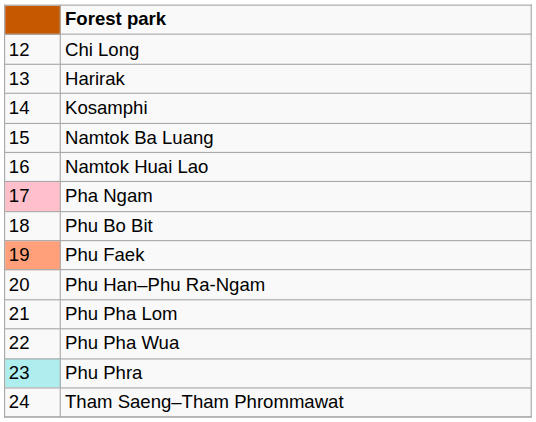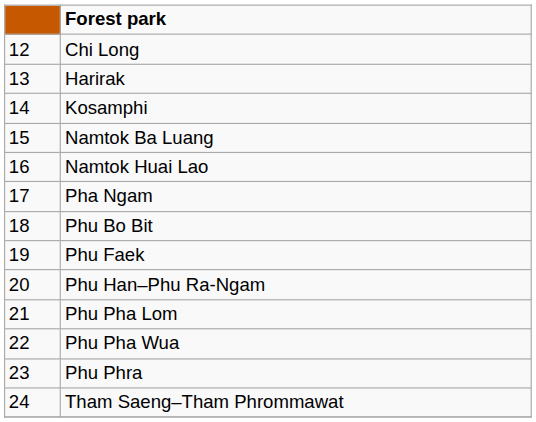(19, 196) pink background -> (19, 196) no background
(19, 255) lightsalmon background -> (19, 255) no background
(19, 372) paleturquoise background -> (19, 372) no background
